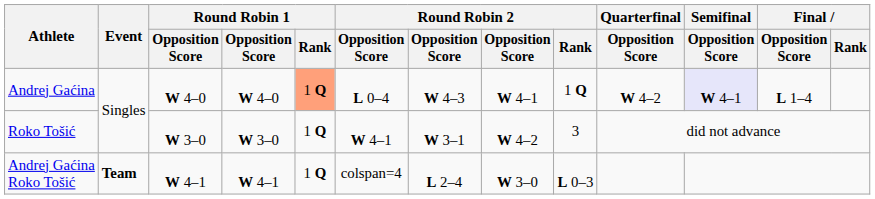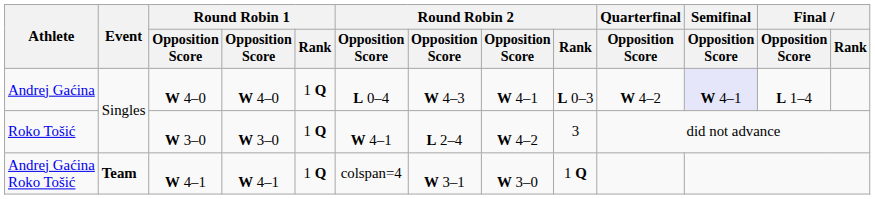(315, 89) lightsalmon background -> (315, 89) no background
(575, 89) 1 Q -> (575, 98) L 0–3
(444, 140) W 3–1 -> (444, 140) L 2–4
(444, 182) L 2–4 -> (444, 182) W 3–1
(575, 182) L 0–3 -> (575, 173) 1 Q
